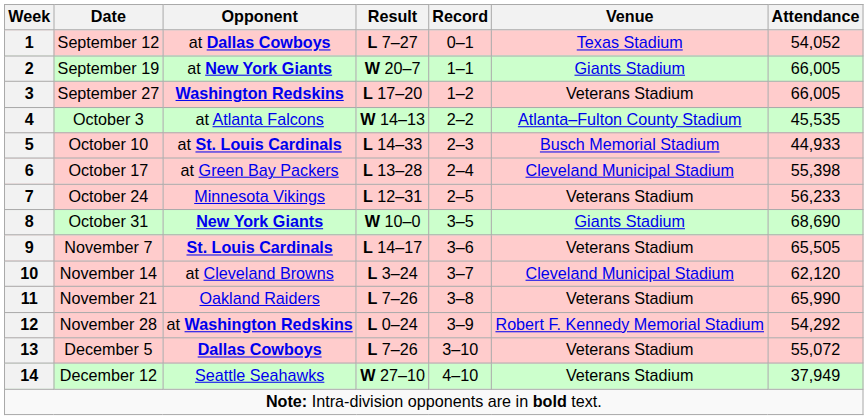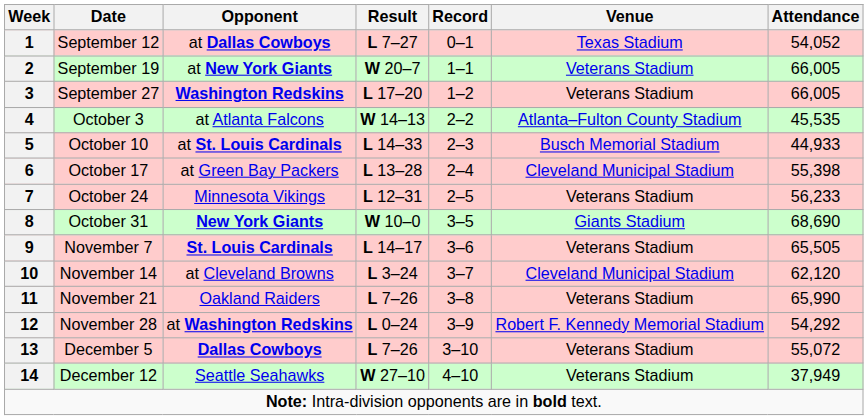(630, 68) Giants Stadium -> (630, 68) Veterans Stadium
